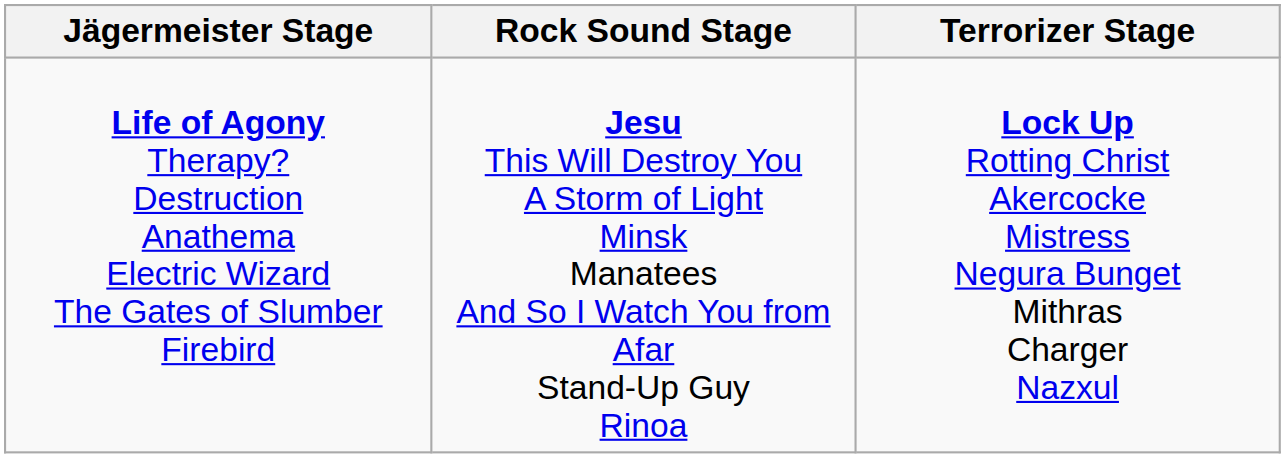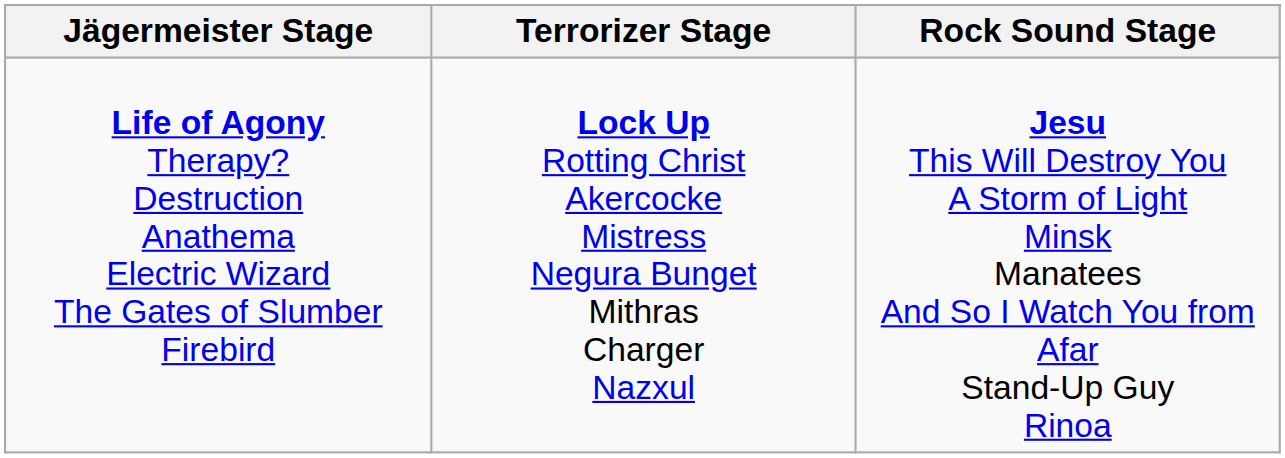columns swapped: (1068, 31) <-> (643, 31)
